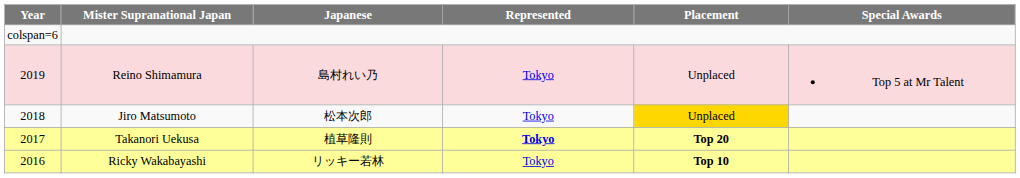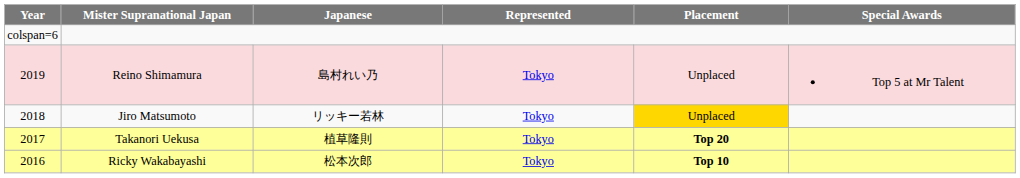(348, 115) 松本次郎 -> (348, 115) リッキー若林
(538, 138) bold -> (538, 138) normal
(348, 161) リッキー若林 -> (348, 161) 松本次郎
